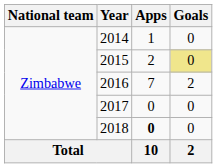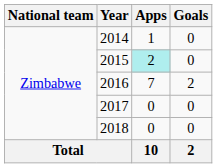(151, 60) no background -> (151, 60) paleturquoise background
(191, 60) khaki background -> (191, 60) no background
(151, 128) bold -> (151, 128) normal
